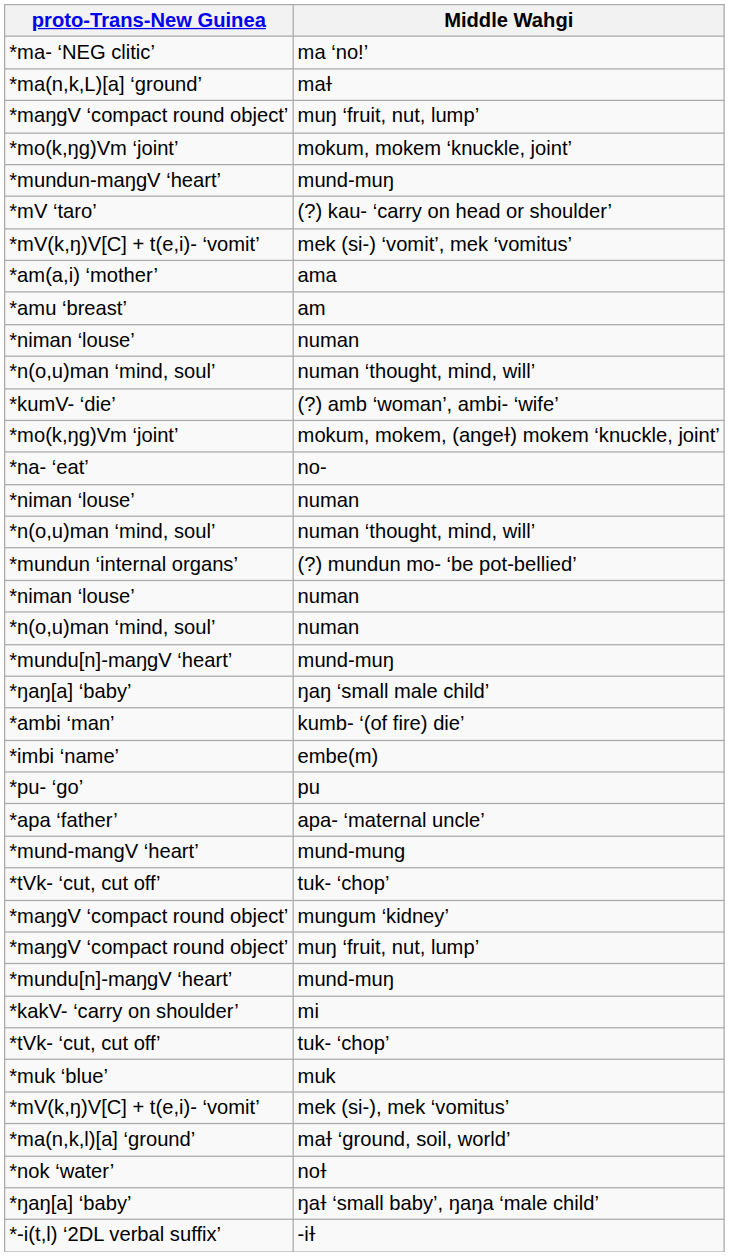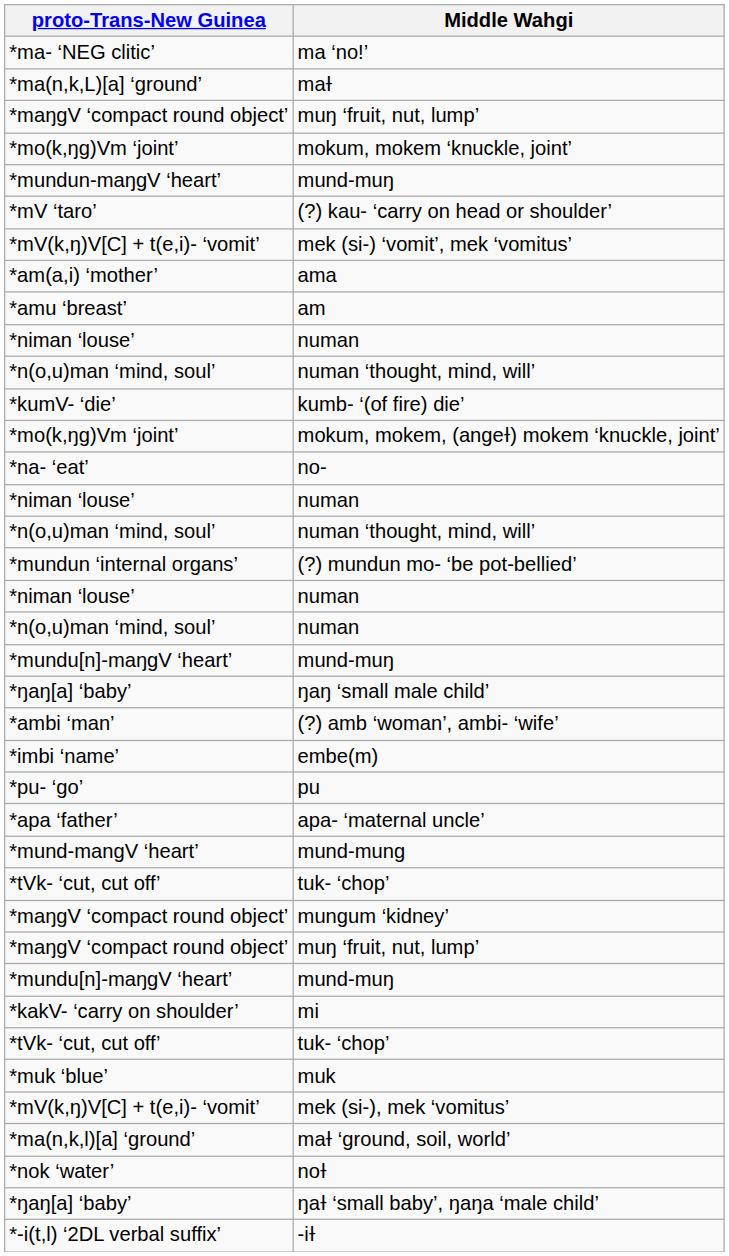(428, 404) (?) amb ‘woman’, ambi- ‘wife’ -> (381, 404) kumb- ‘(of fire) die’
(381, 723) kumb- ‘(of fire) die’ -> (428, 723) (?) amb ‘woman’, ambi- ‘wife’
